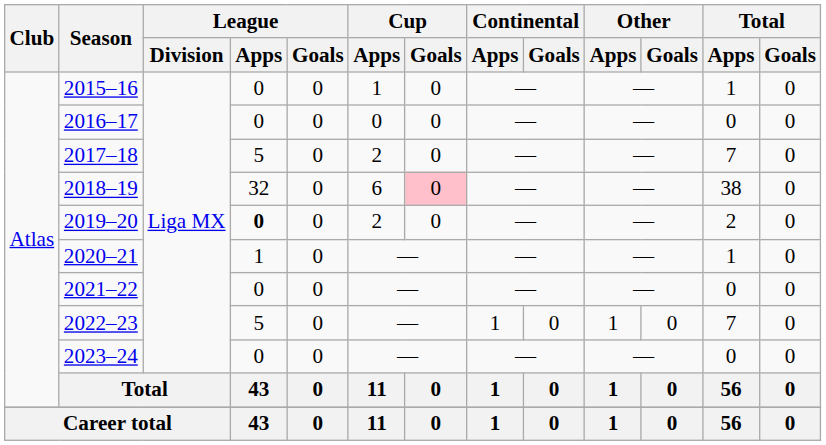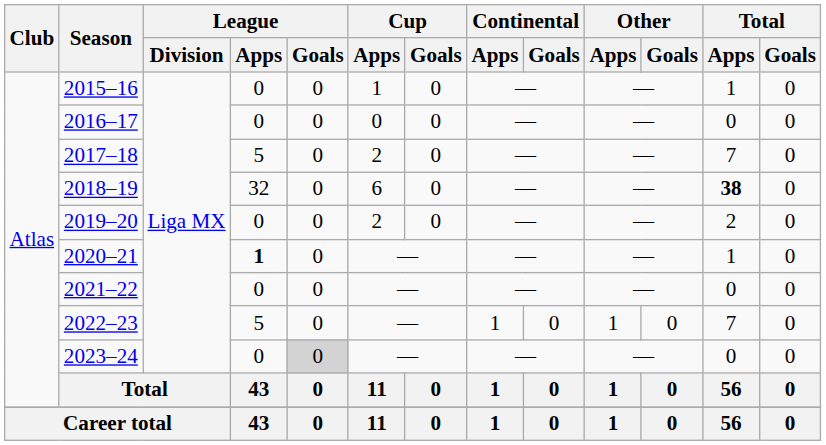(436, 188) pink background -> (436, 188) no background
(731, 188) normal -> (731, 188) bold
(259, 222) bold -> (259, 222) normal
(259, 255) normal -> (259, 255) bold
(318, 356) no background -> (318, 356) lightgrey background
